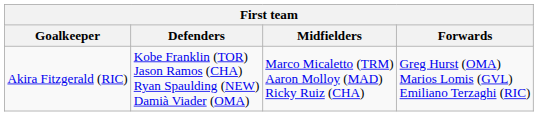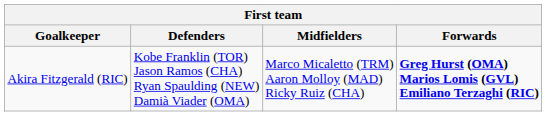(465, 78) normal -> (469, 78) bold
